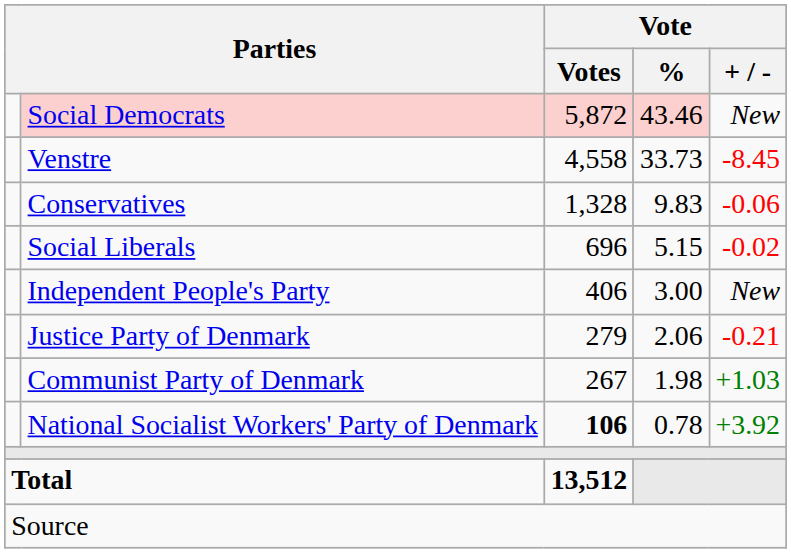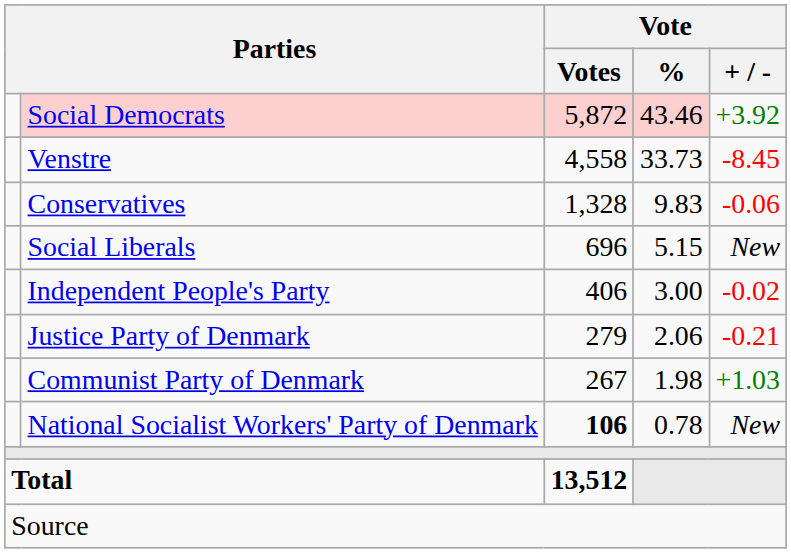(755, 114) New -> (748, 114) +3.92
(751, 247) -0.02 -> (755, 247) New
(755, 291) New -> (751, 291) -0.02
(748, 423) +3.92 -> (755, 423) New
